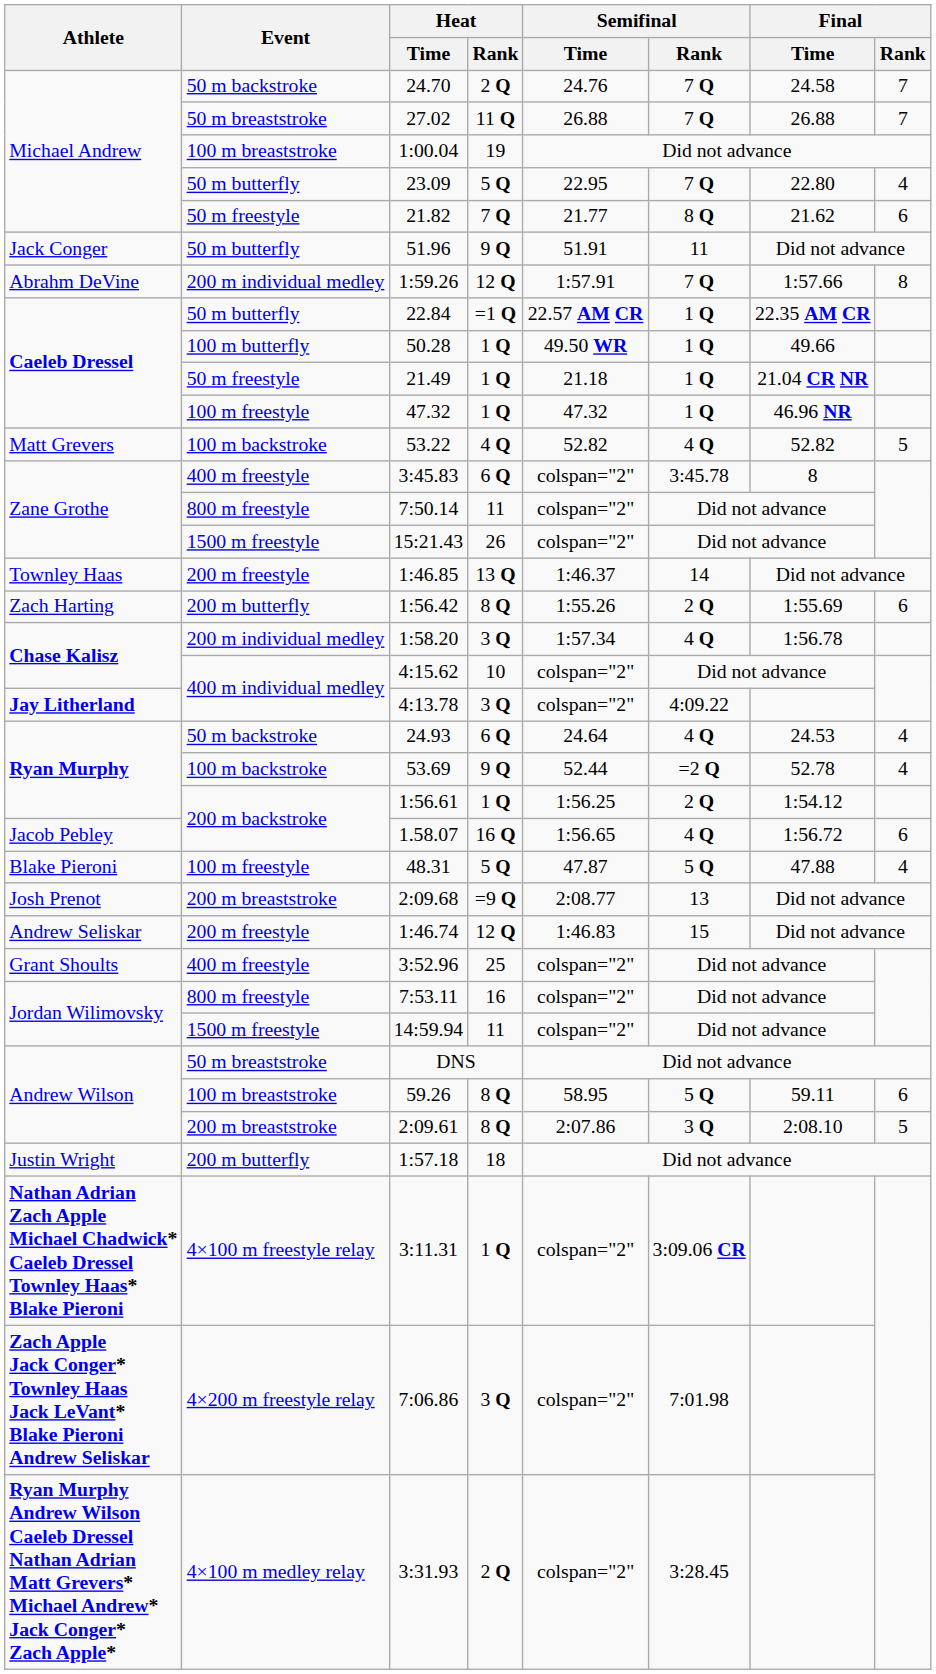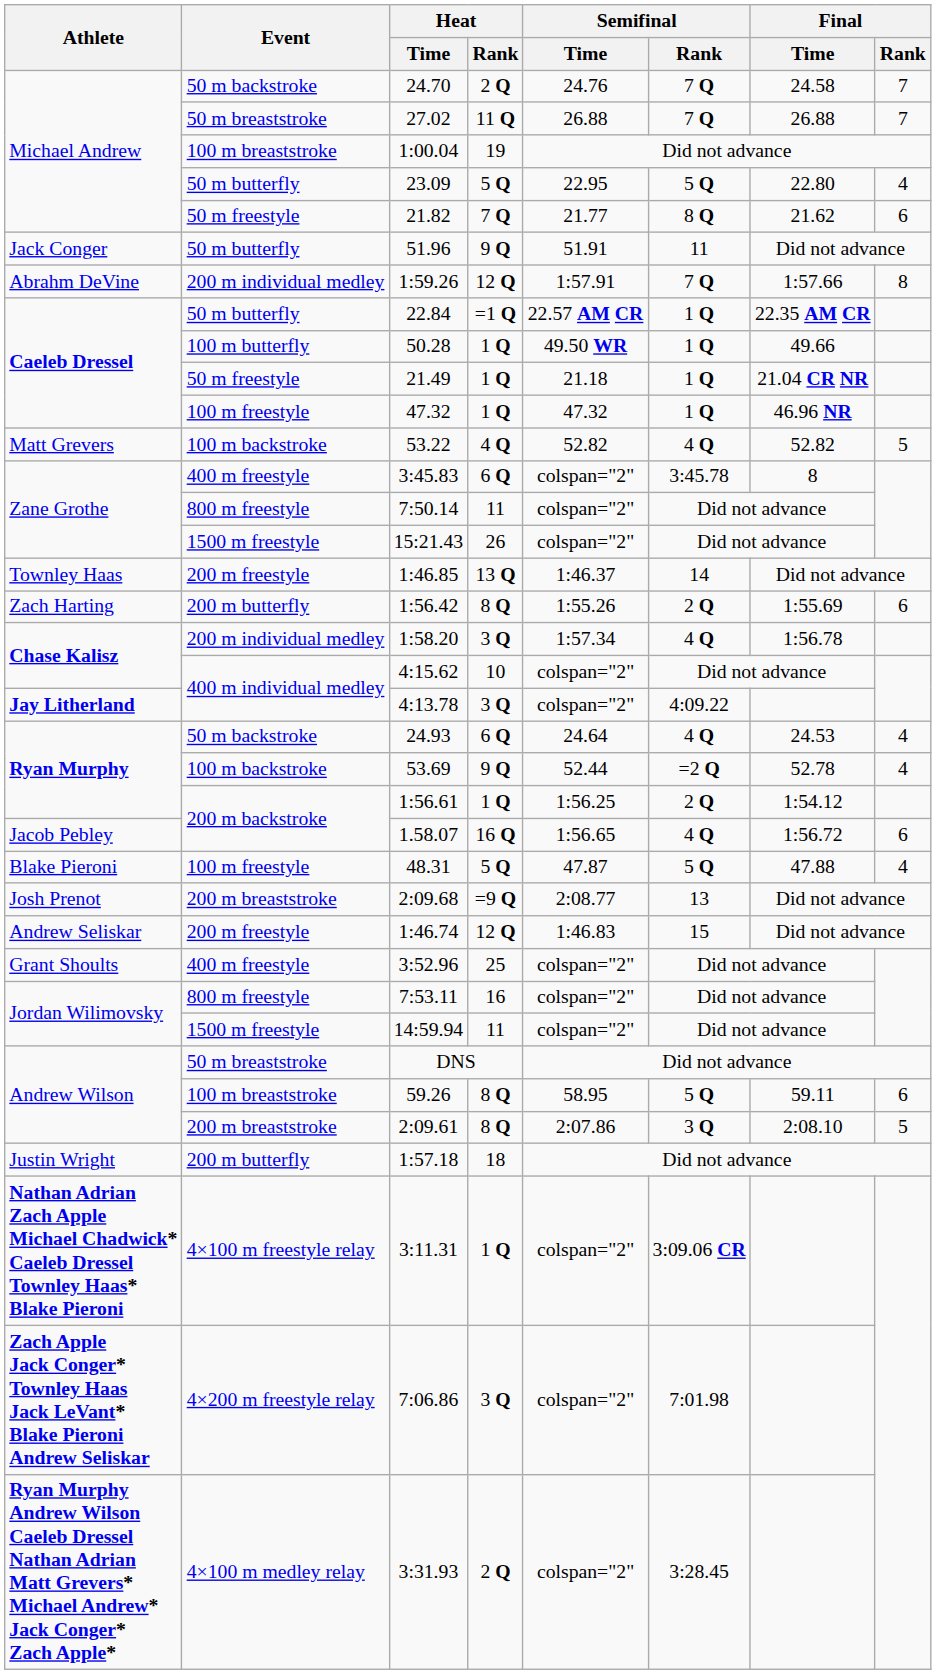(699, 183) 7 Q -> (699, 183) 5 Q
